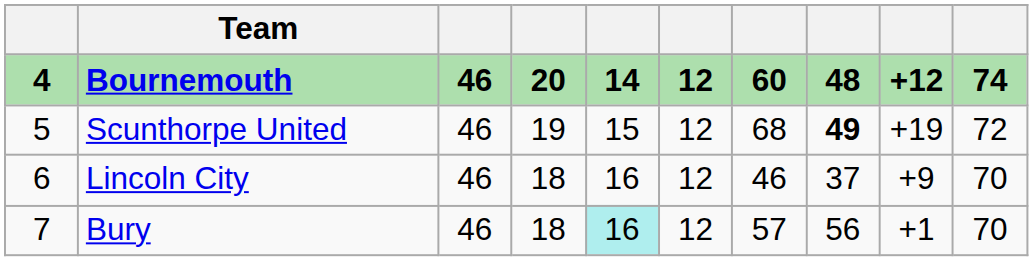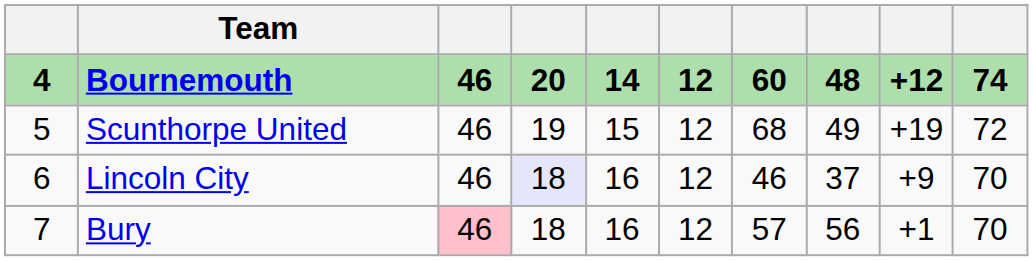(843, 129) bold -> (843, 129) normal
(548, 179) no background -> (548, 179) lavender background
(475, 229) no background -> (475, 229) pink background
(622, 229) paleturquoise background -> (622, 229) no background
